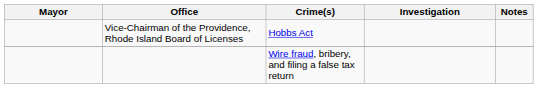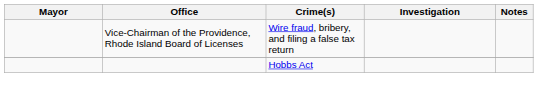(291, 33) Hobbs Act -> (312, 38) Wire fraud, bribery, and filing a false tax return
(312, 65) Wire fraud, bribery, and filing a false tax return -> (291, 65) Hobbs Act
